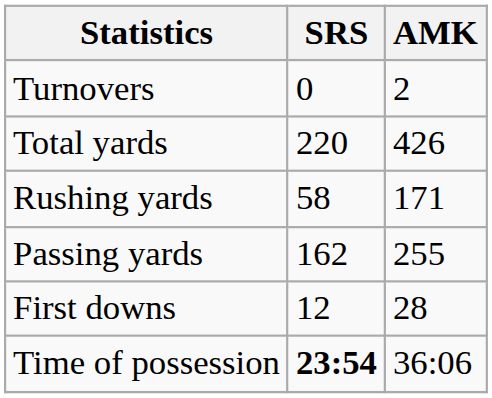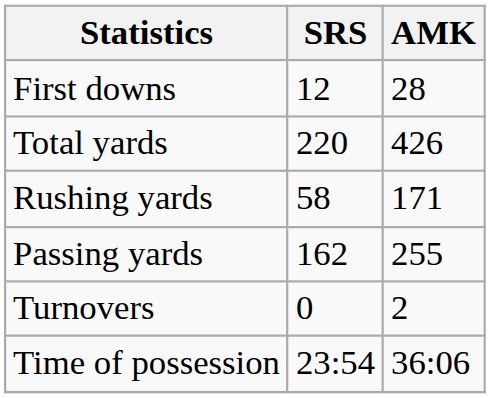rows swapped: (95, 308) <-> (84, 87)
(336, 363) bold -> (336, 363) normal
